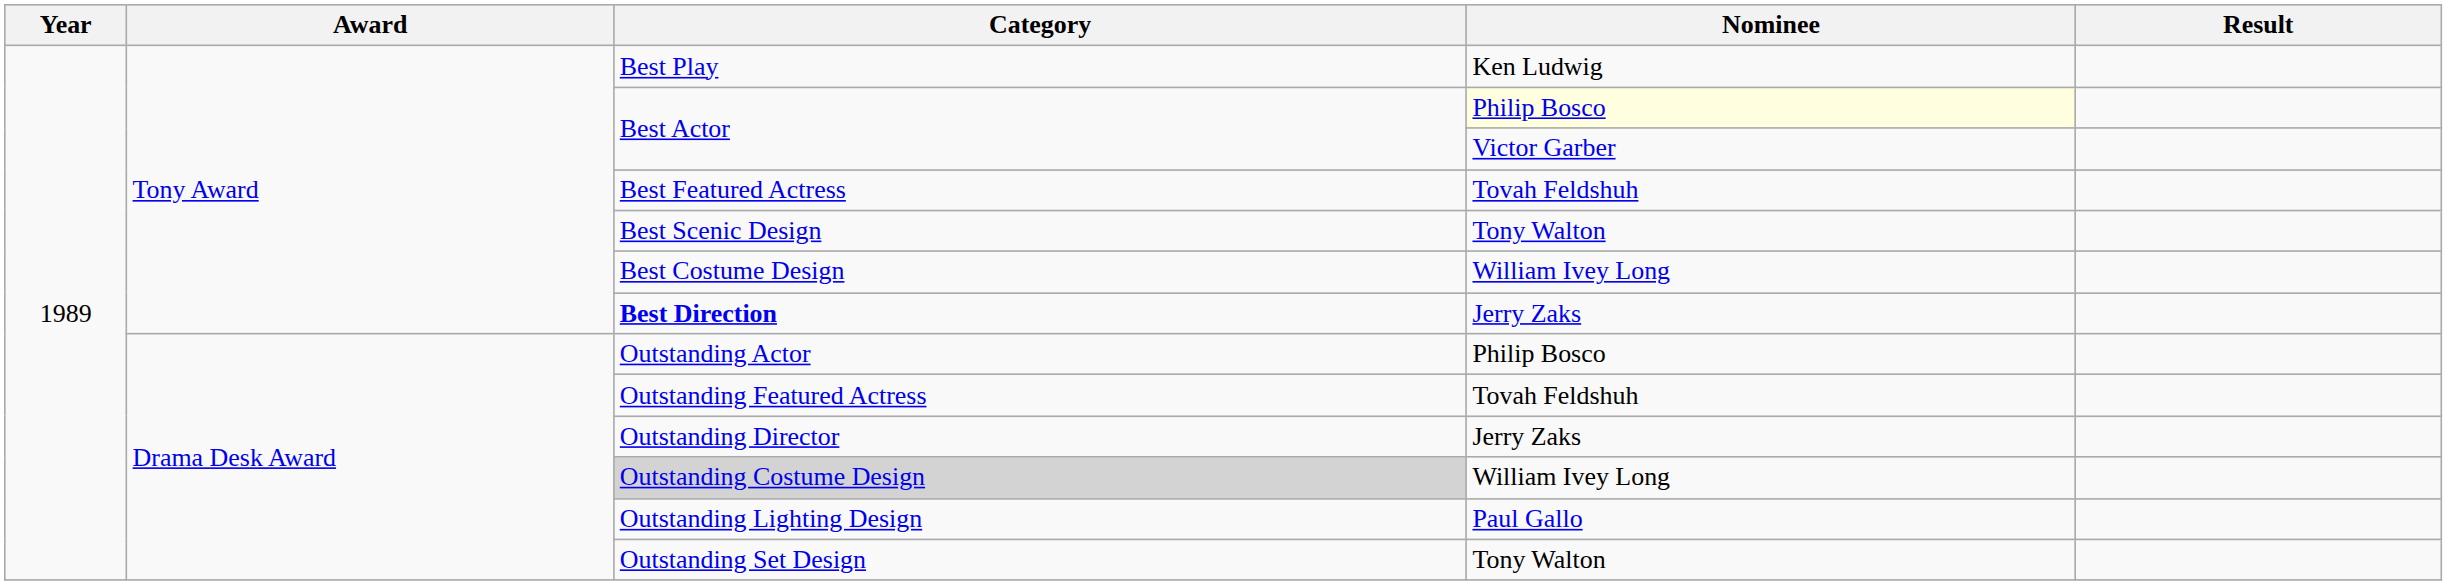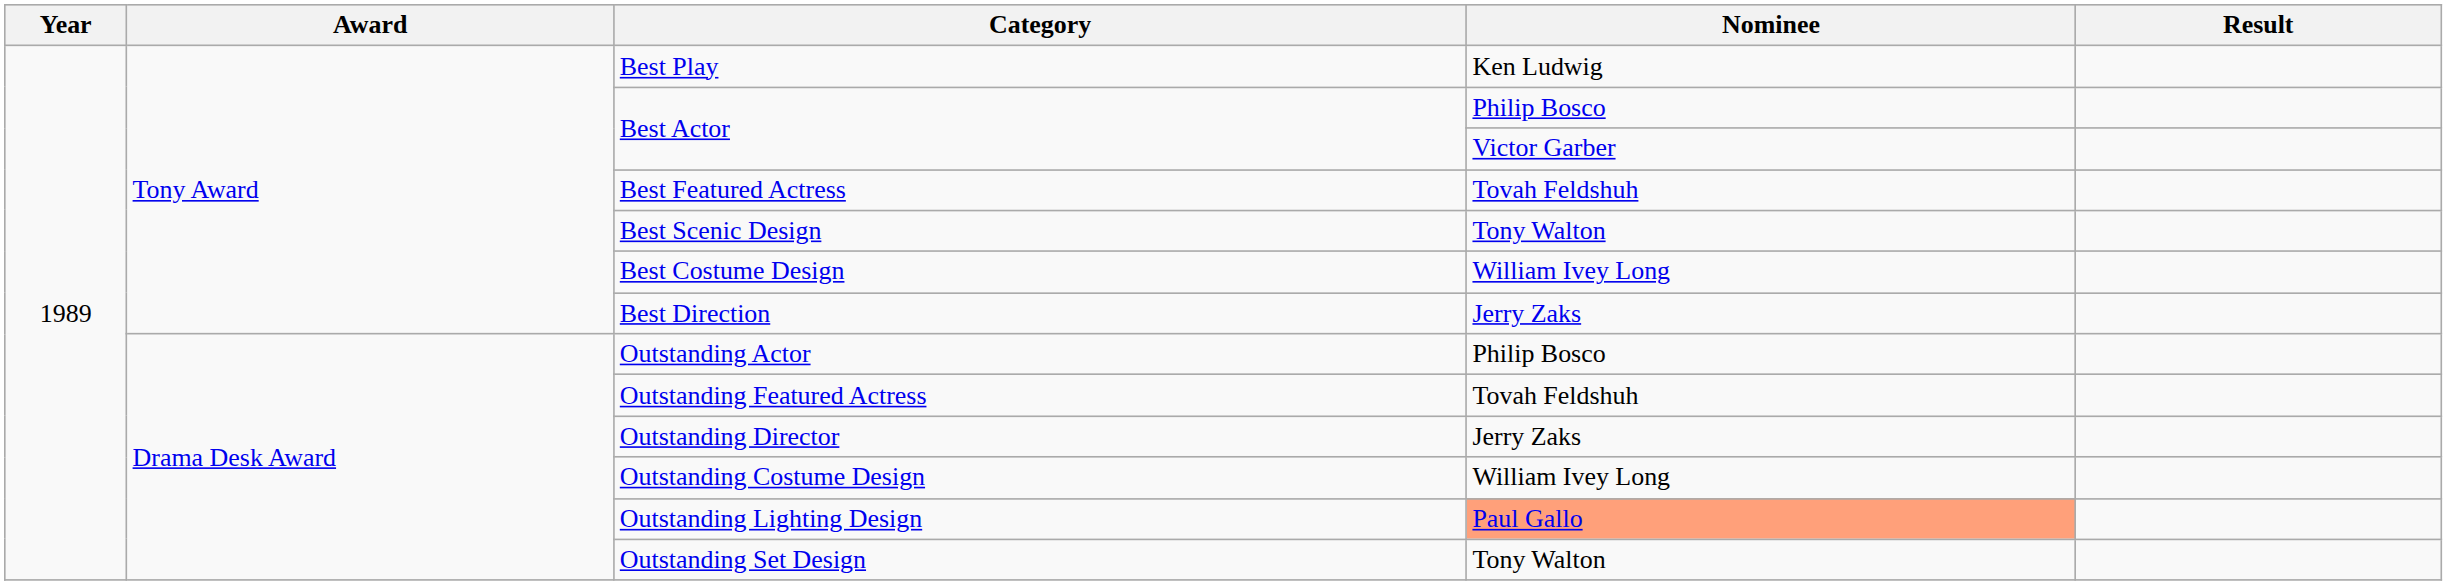(1539, 107) lightyellow background -> (1539, 107) no background
(698, 312) bold -> (695, 312) normal
(772, 477) lightgrey background -> (772, 477) no background
(1528, 518) no background -> (1528, 518) lightsalmon background
